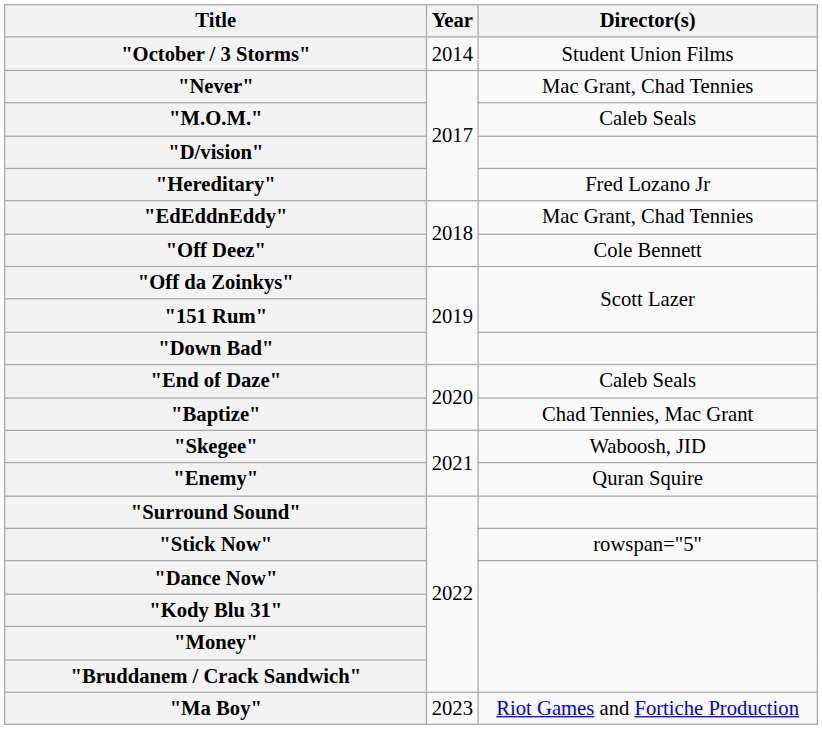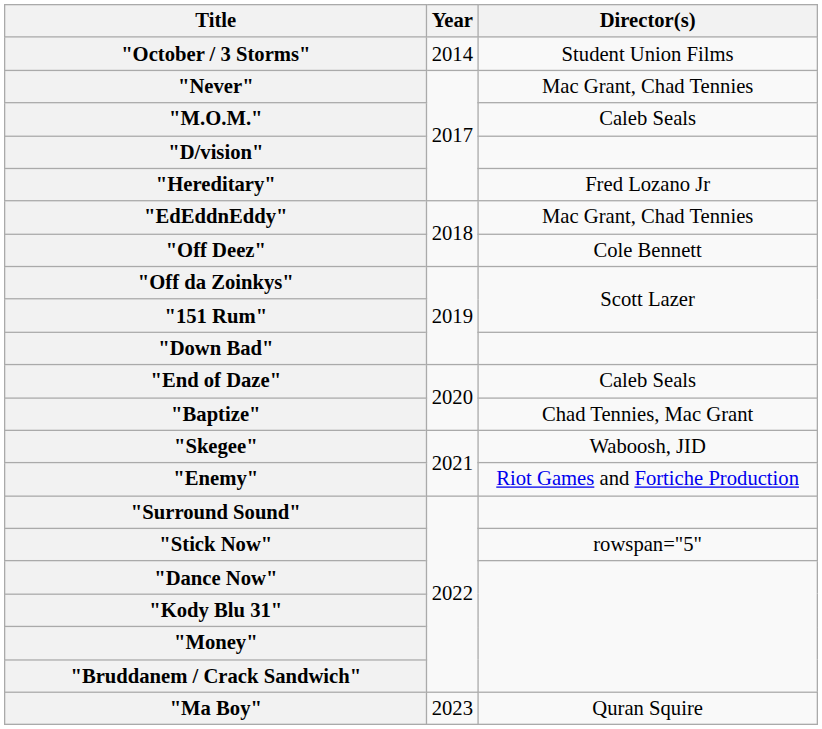(648, 479) Quran Squire -> (648, 479) Riot Games and Fortiche Production
(648, 708) Riot Games and Fortiche Production -> (648, 708) Quran Squire
